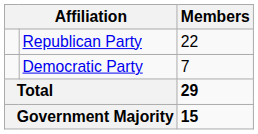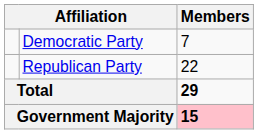rows swapped: (82, 41) <-> (83, 66)
(190, 116) no background -> (190, 116) pink background
